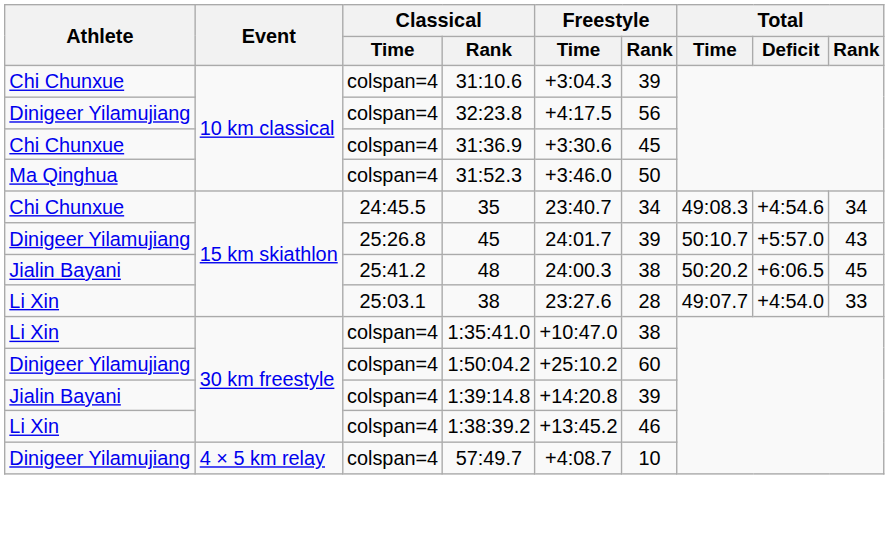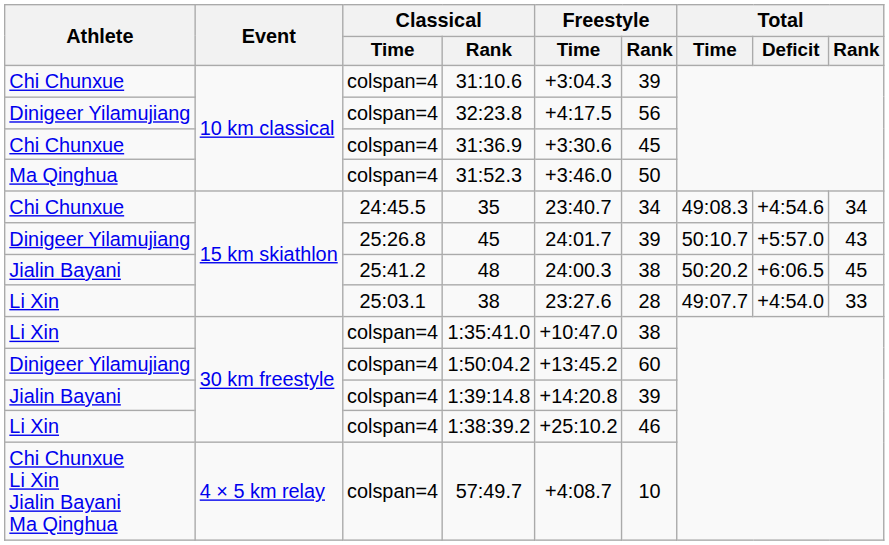(579, 364) +25:10.2 -> (579, 364) +13:45.2
(579, 427) +13:45.2 -> (579, 427) +25:10.2
(100, 459) Dinigeer Yilamujiang -> (67, 492) Chi Chunxue Li Xin Jialin Bayani Ma Qinghua
